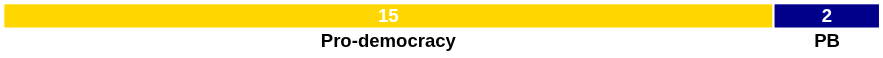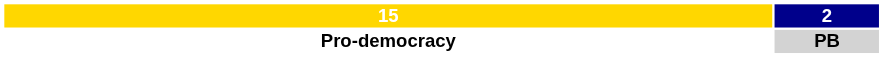(827, 41) no background -> (827, 41) lightgrey background
